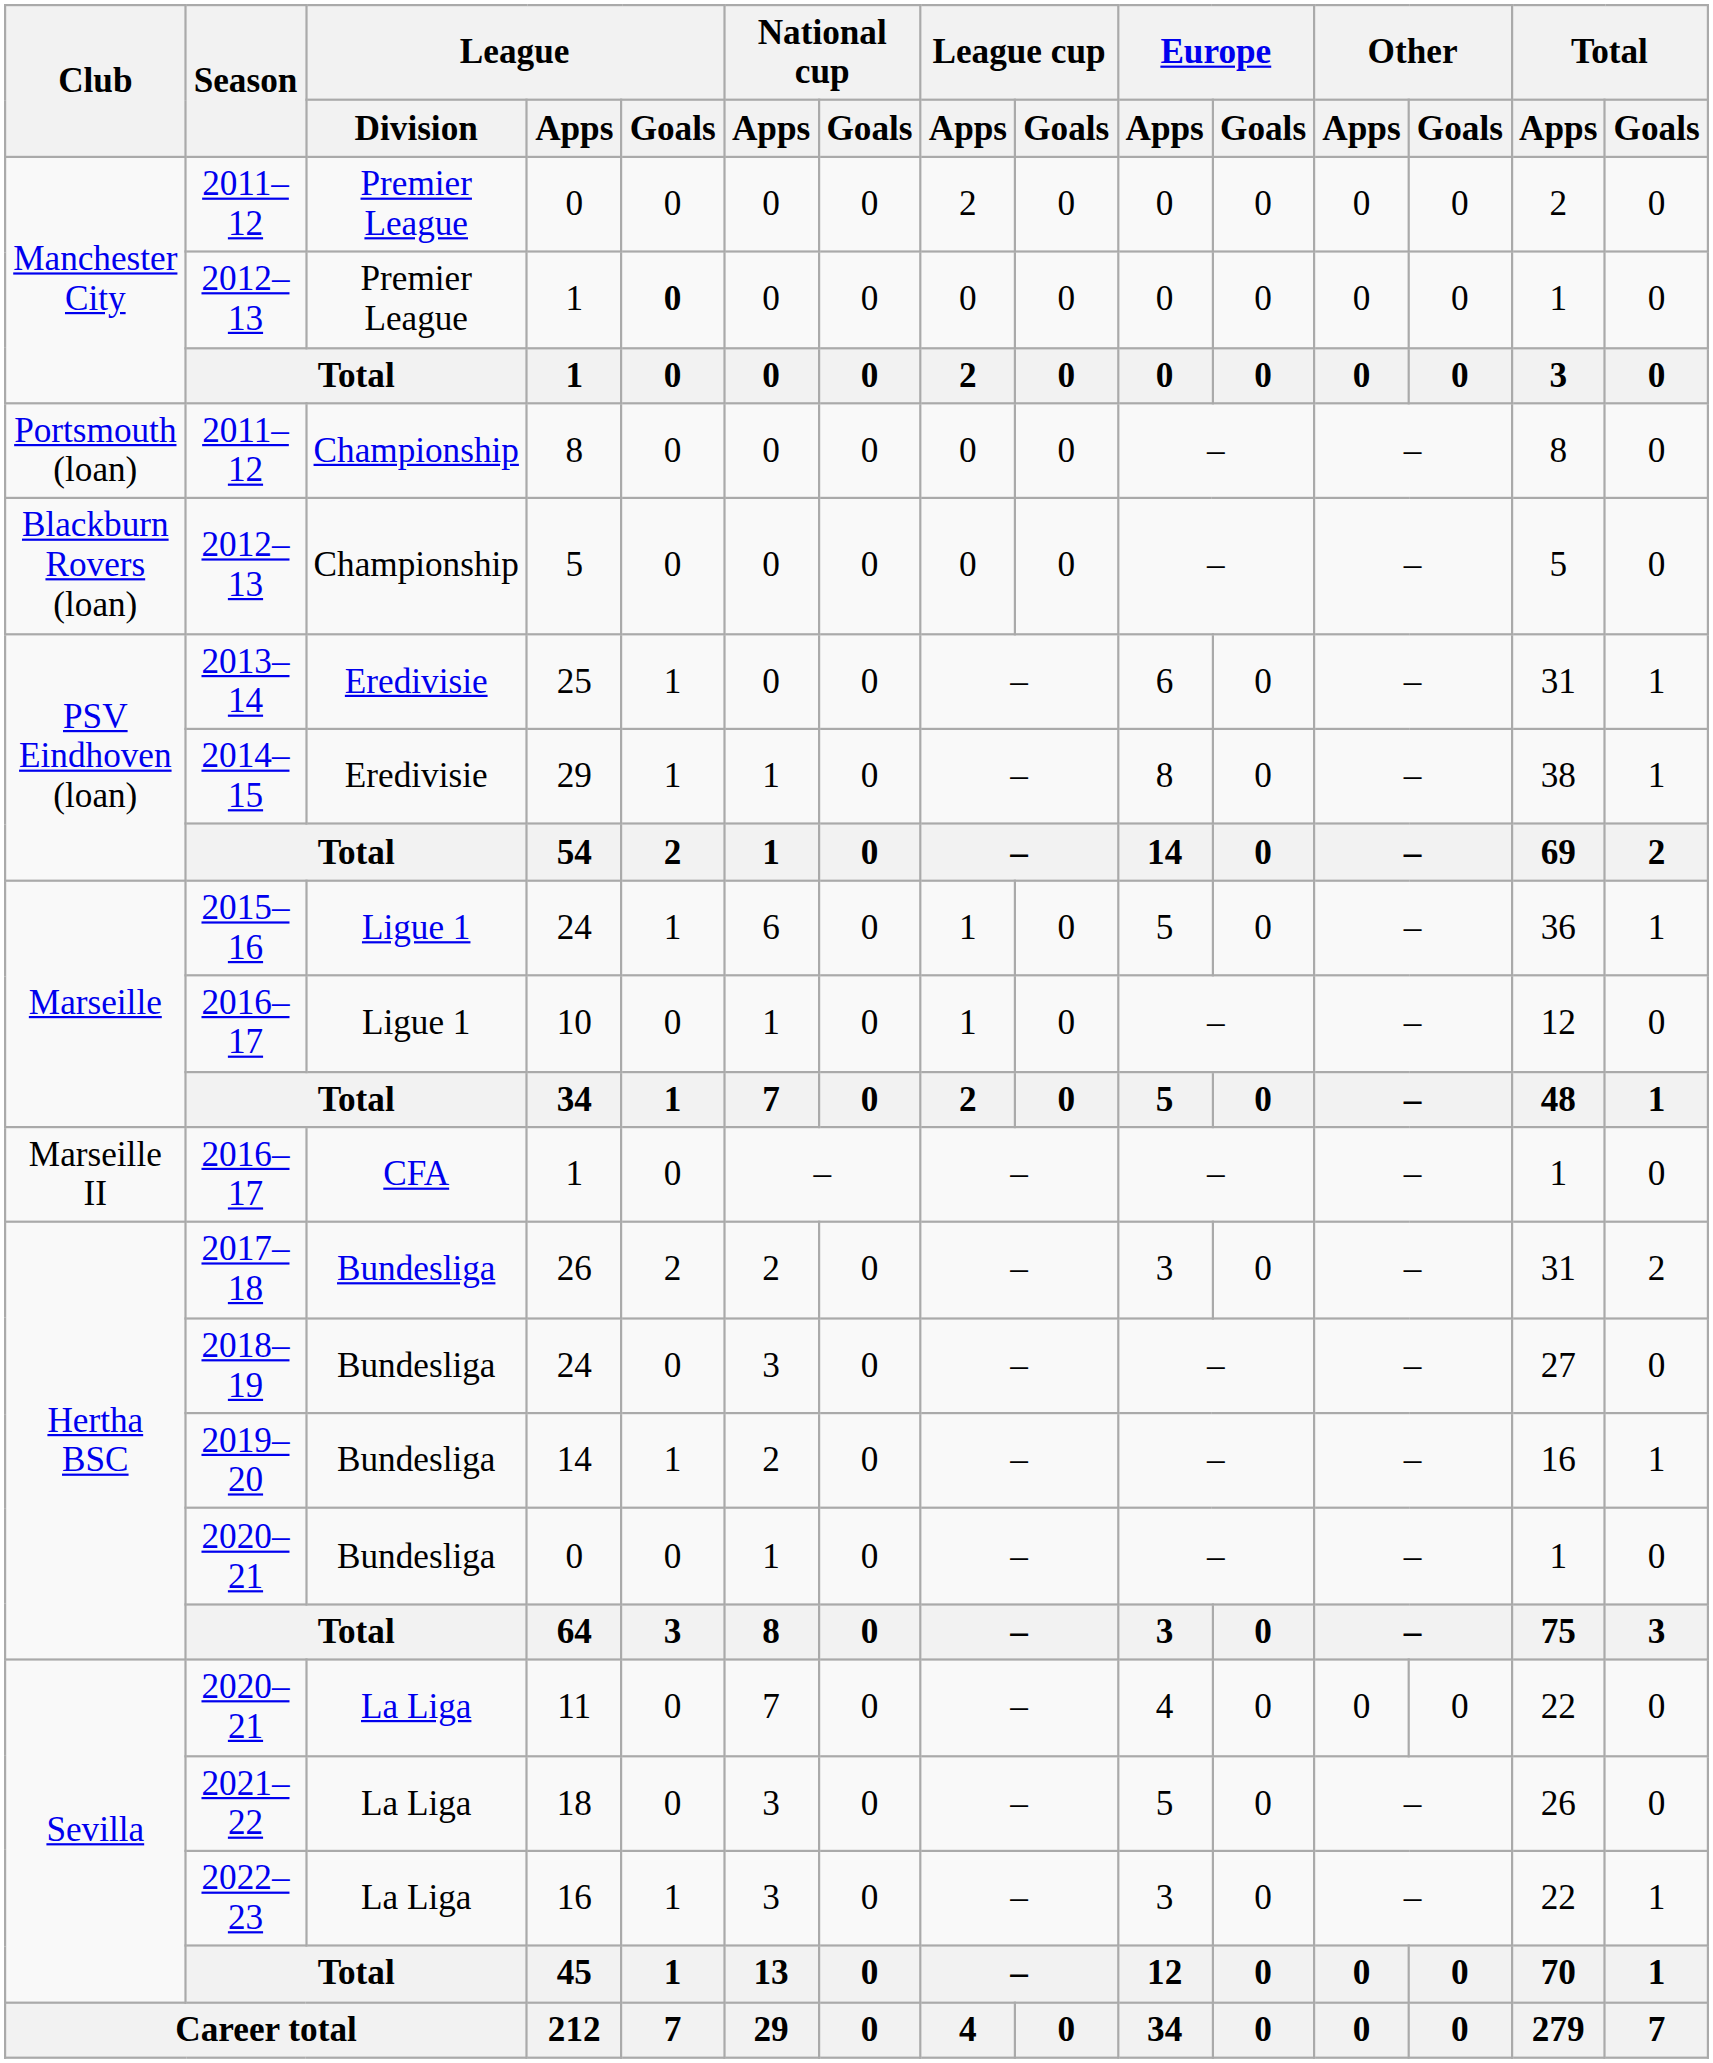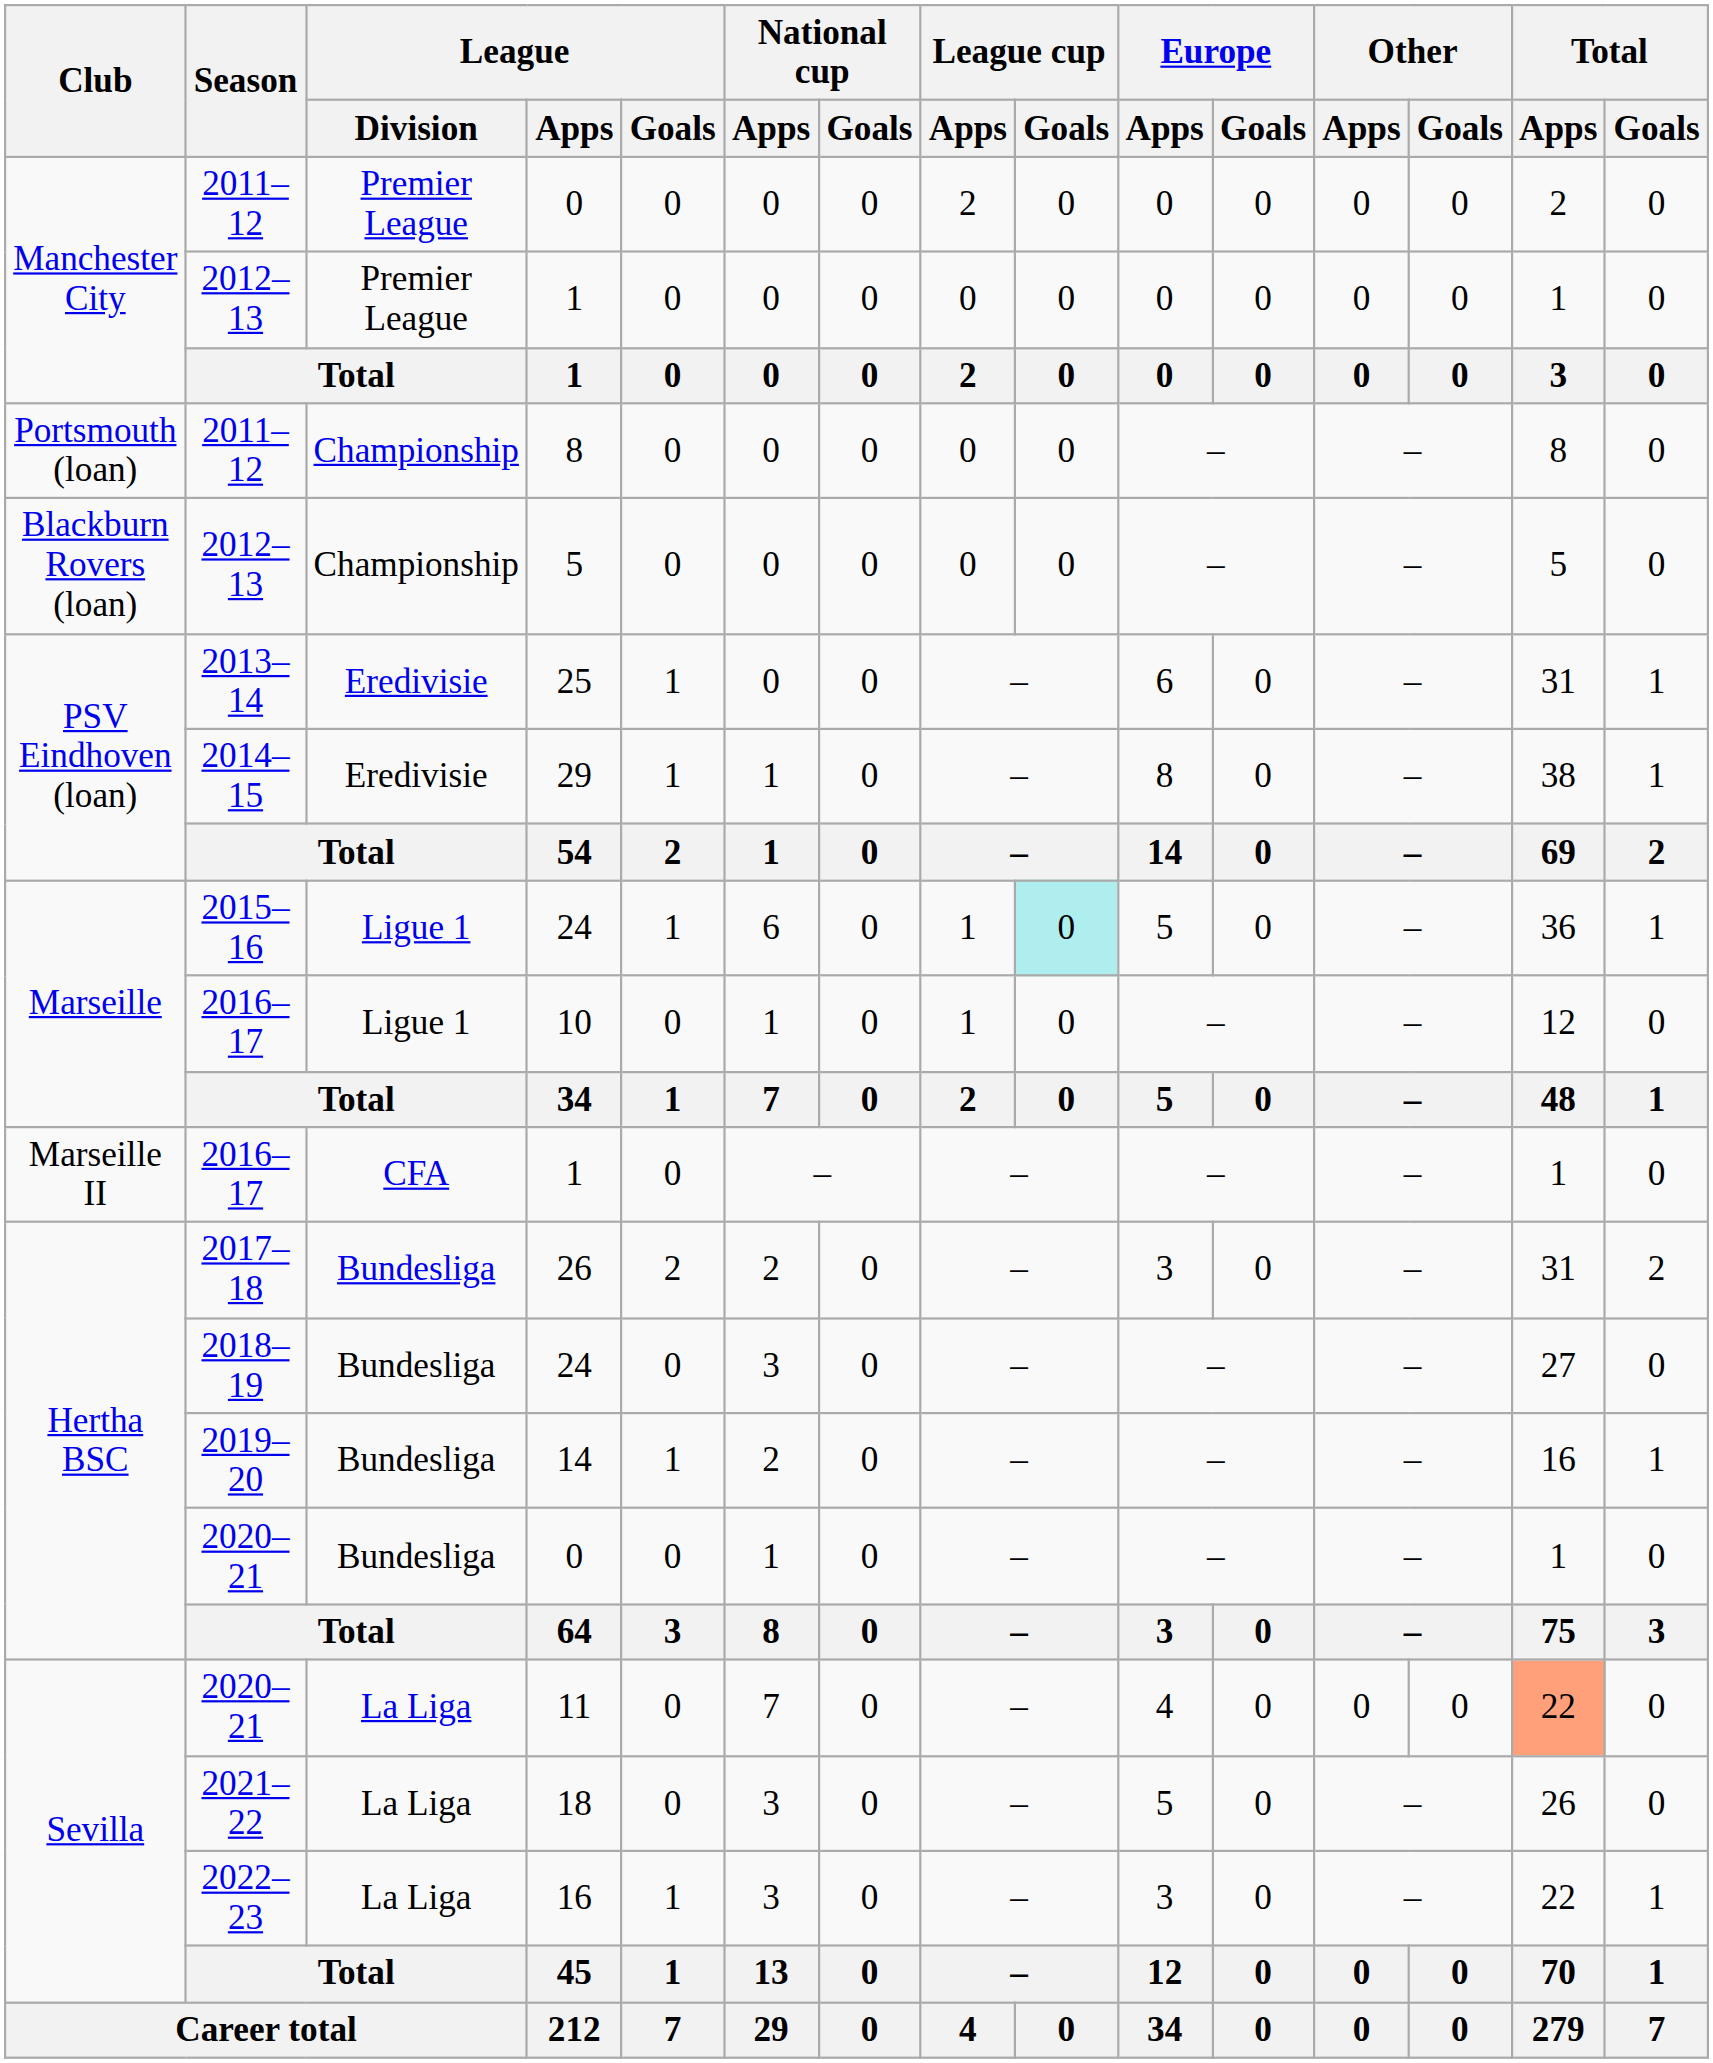(673, 298) bold -> (673, 298) normal
(1066, 927) no background -> (1066, 927) paleturquoise background
(1558, 1706) no background -> (1558, 1706) lightsalmon background
